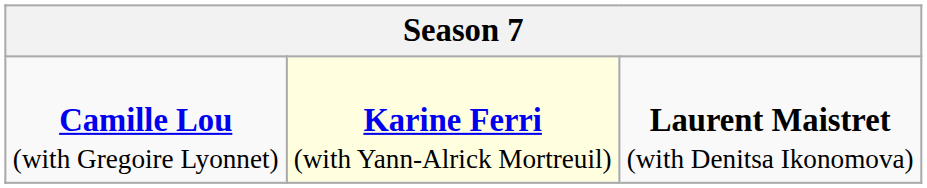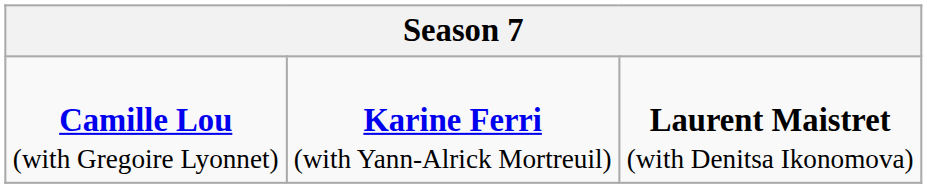(453, 137) lightyellow background -> (453, 137) no background
